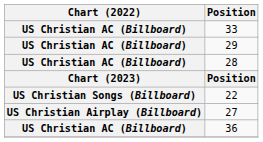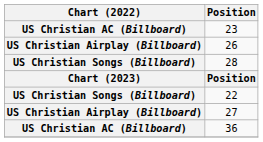(231, 29) 33 -> (231, 29) 23
(104, 46) US Christian AC (Billboard) -> (104, 46) US Christian Airplay (Billboard)
(231, 46) 29 -> (231, 46) 26
(104, 62) US Christian AC (Billboard) -> (104, 62) US Christian Songs (Billboard)
